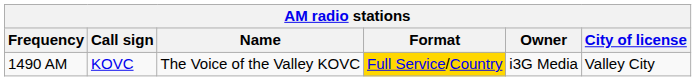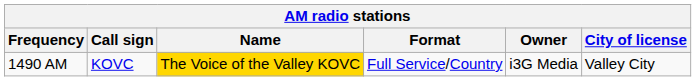(260, 64) no background -> (260, 64) gold background
(435, 64) gold background -> (435, 64) no background
